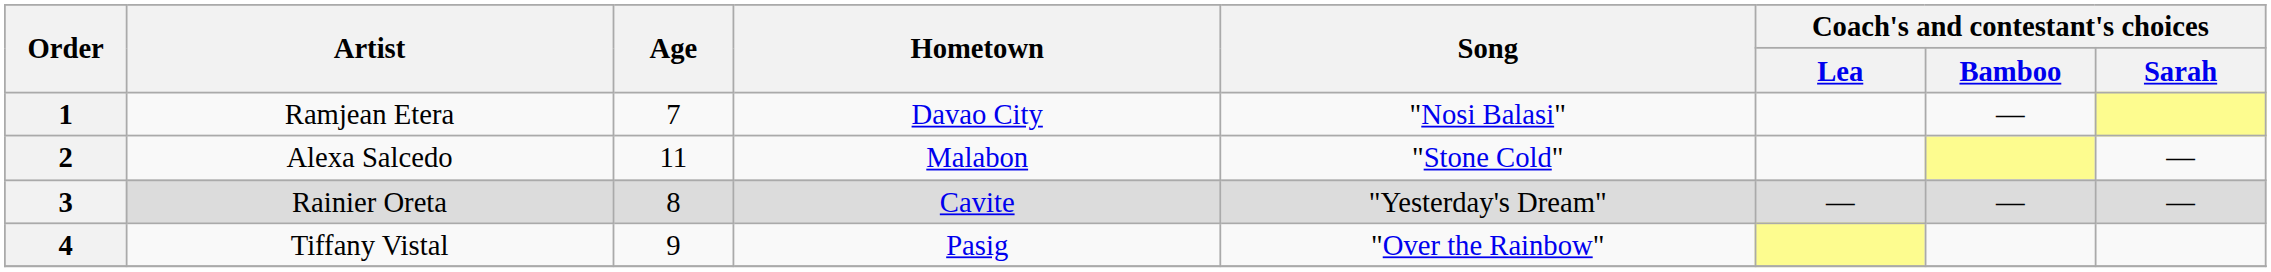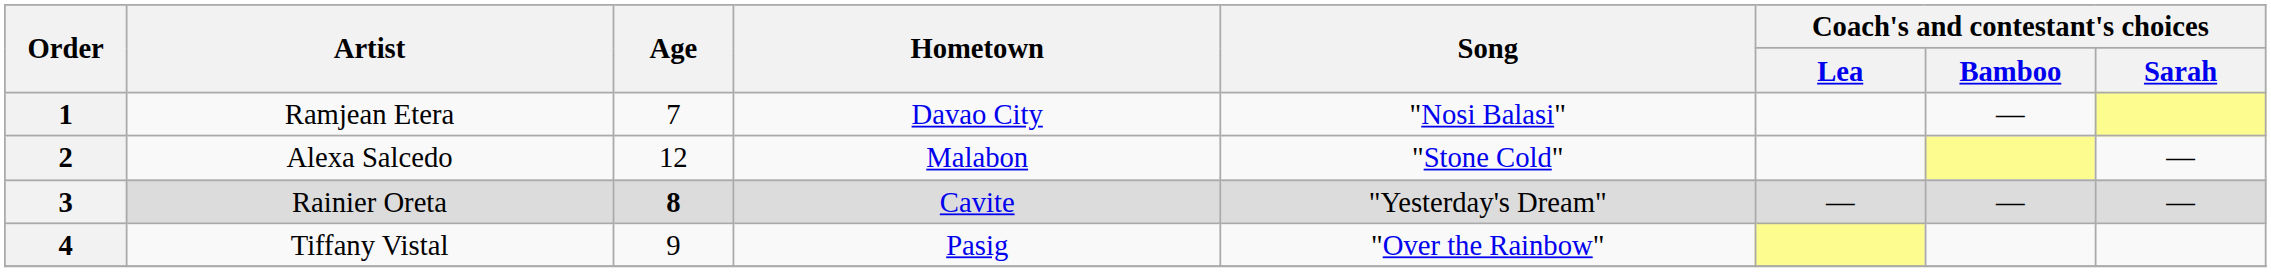(673, 158) 11 -> (673, 158) 12
(673, 201) normal -> (673, 201) bold
